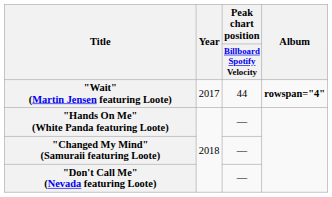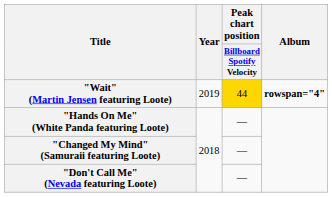(209, 93) 2017 -> (209, 93) 2019
(242, 93) no background -> (242, 93) gold background
